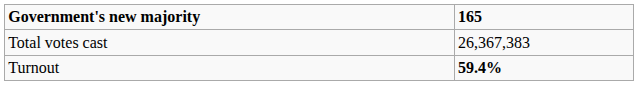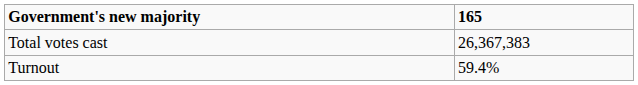(480, 67) bold -> (479, 67) normal
